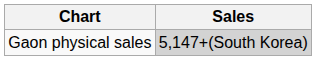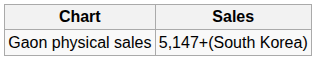(233, 42) lightgrey background -> (233, 42) no background
